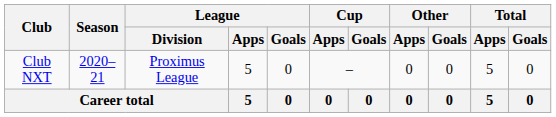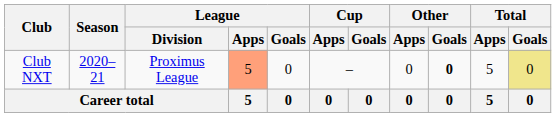(248, 69) no background -> (248, 69) lightsalmon background
(449, 69) normal -> (449, 69) bold
(530, 69) no background -> (530, 69) khaki background
